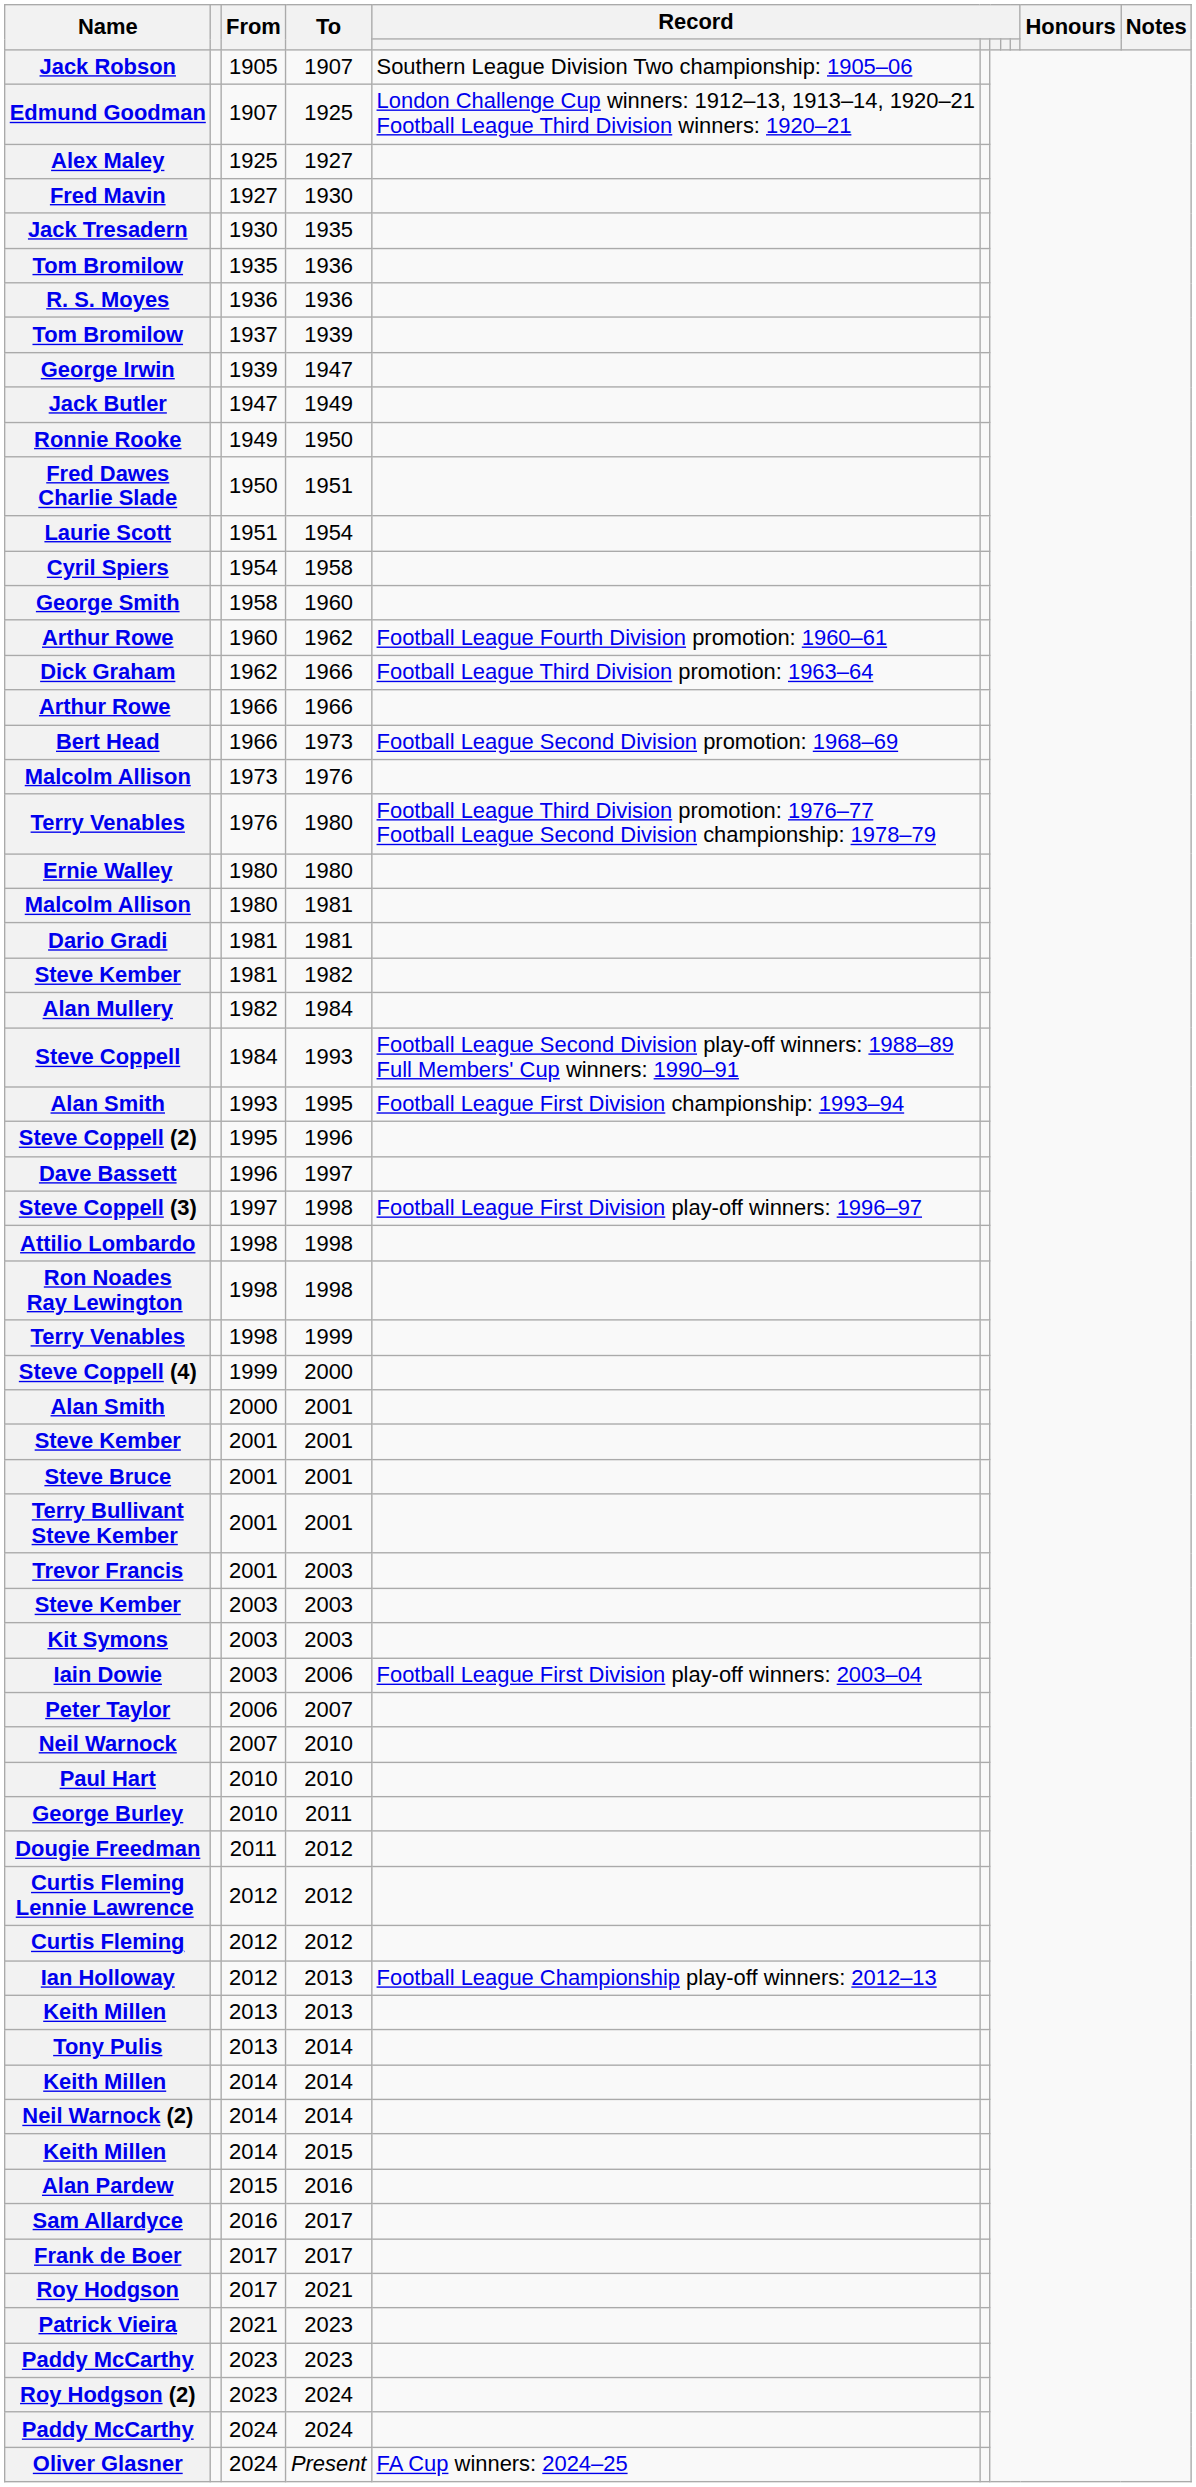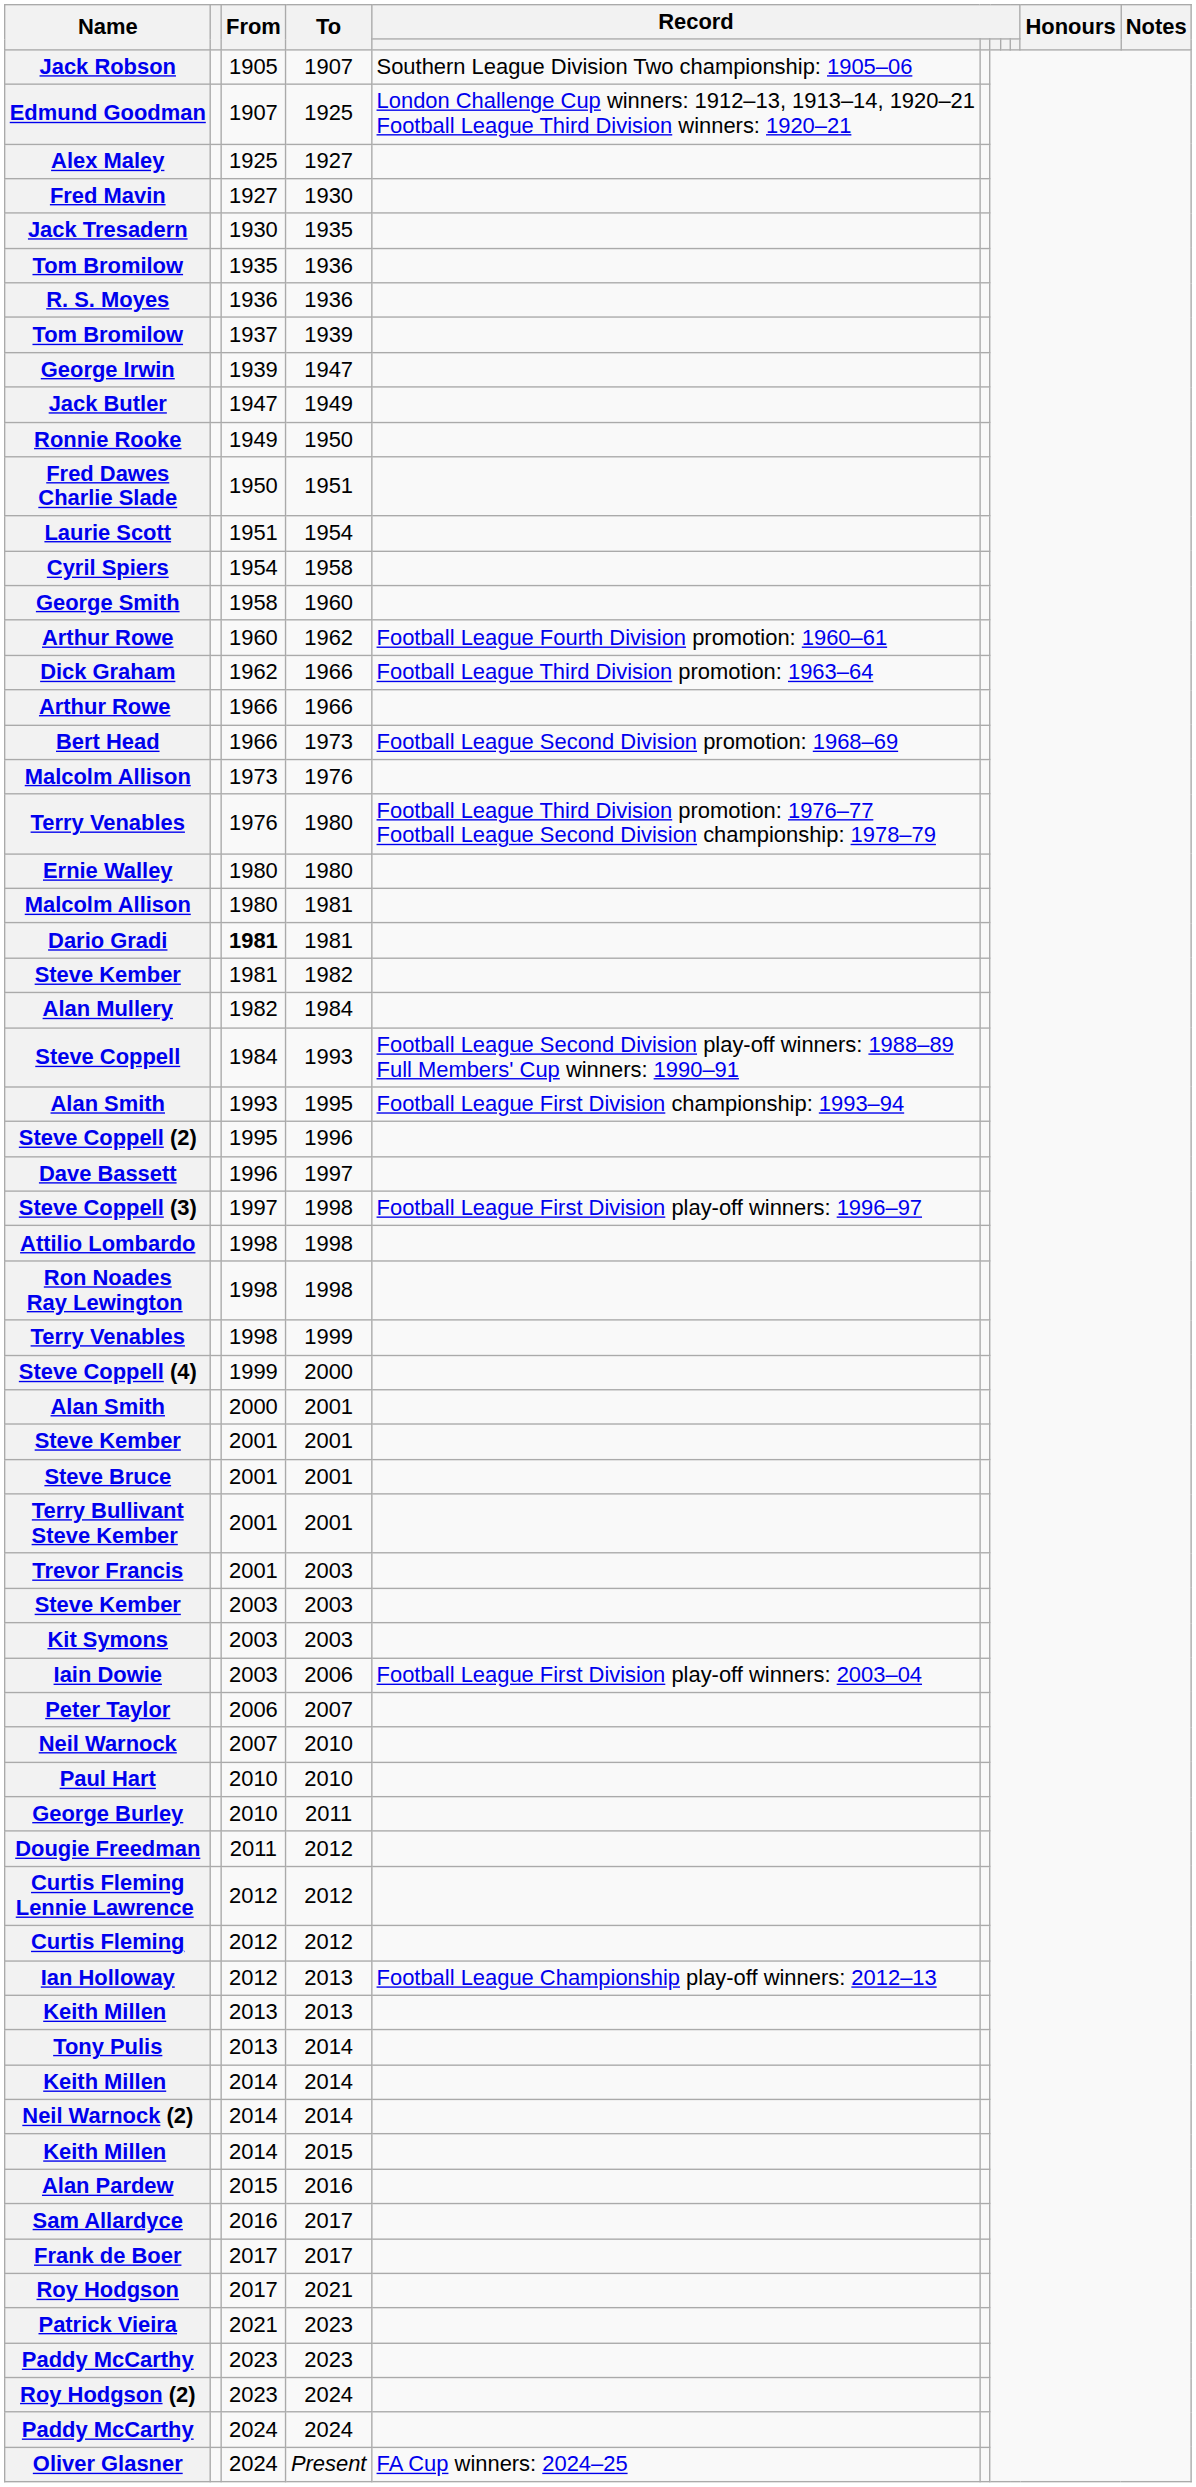(253, 940) normal -> (253, 940) bold
